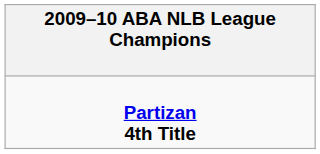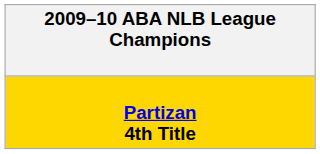(160, 122) no background -> (160, 122) gold background
